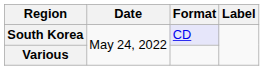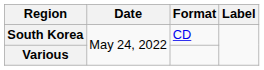(182, 34) lavender background -> (182, 34) no background
